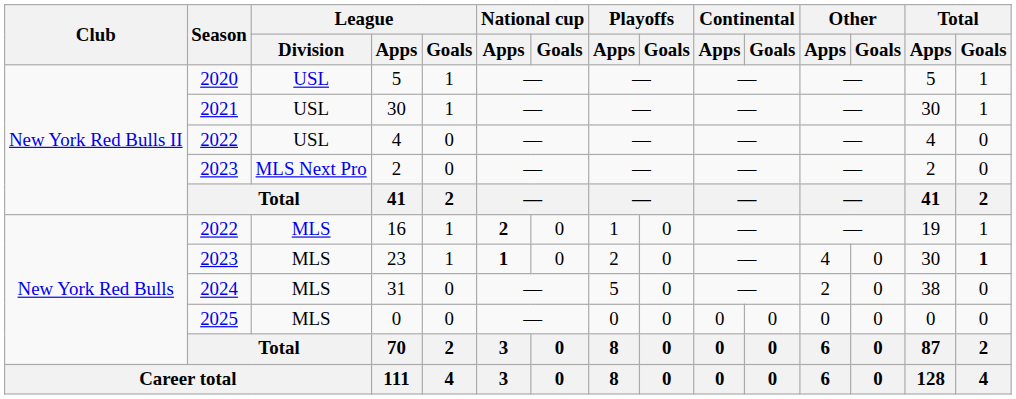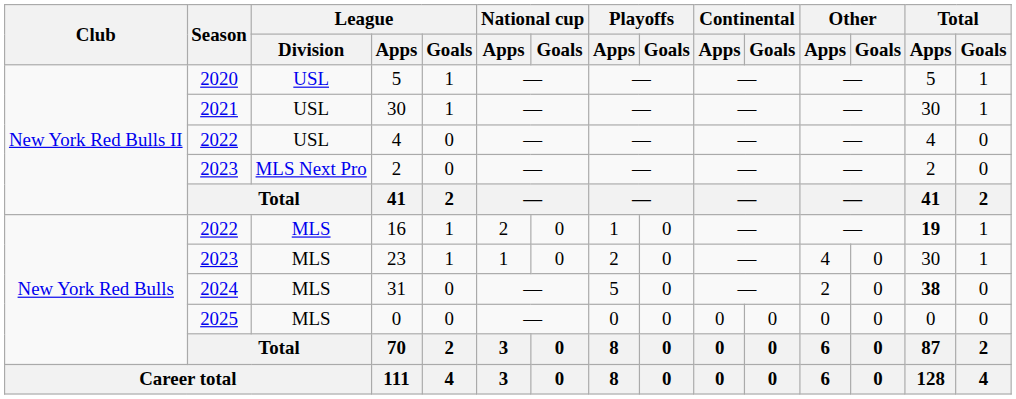(504, 229) bold -> (504, 229) normal
(931, 229) normal -> (931, 229) bold
(504, 259) bold -> (504, 259) normal
(983, 259) bold -> (983, 259) normal
(931, 288) normal -> (931, 288) bold
